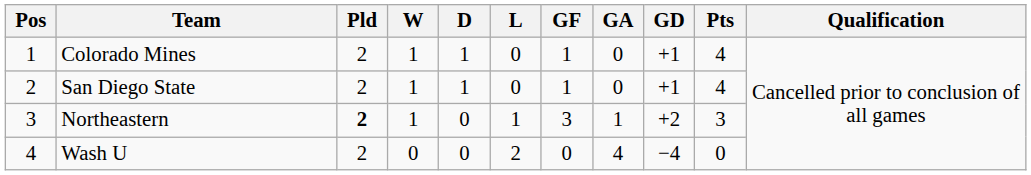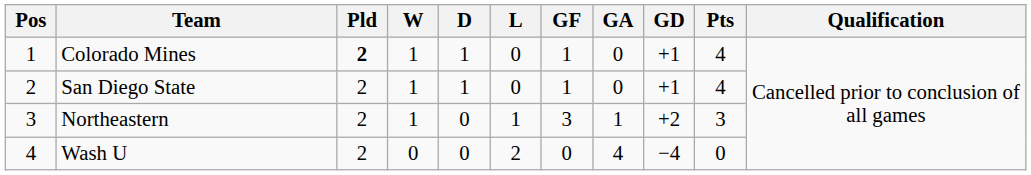(362, 53) normal -> (362, 53) bold
(362, 119) bold -> (362, 119) normal
